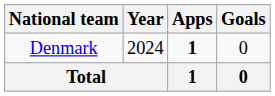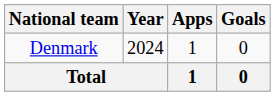(192, 47) bold -> (192, 47) normal
